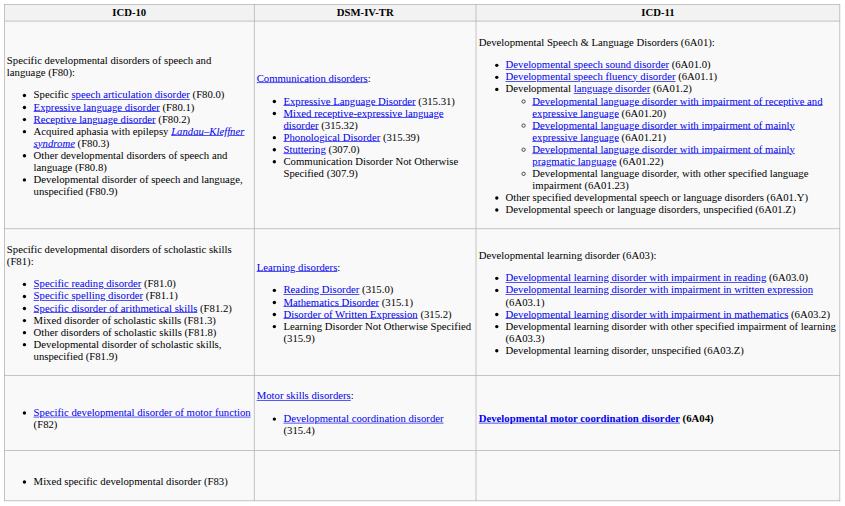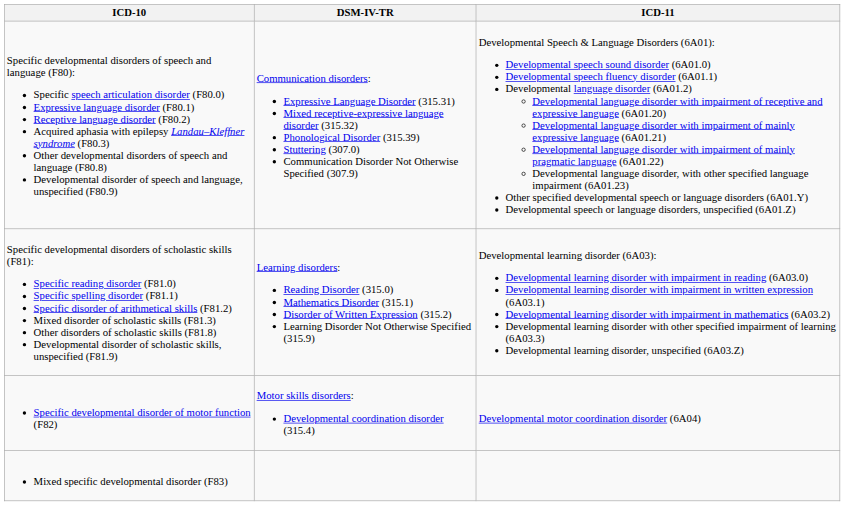(596, 419) bold -> (590, 419) normal
